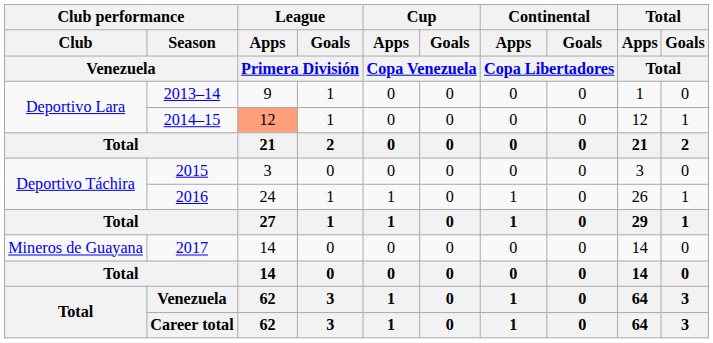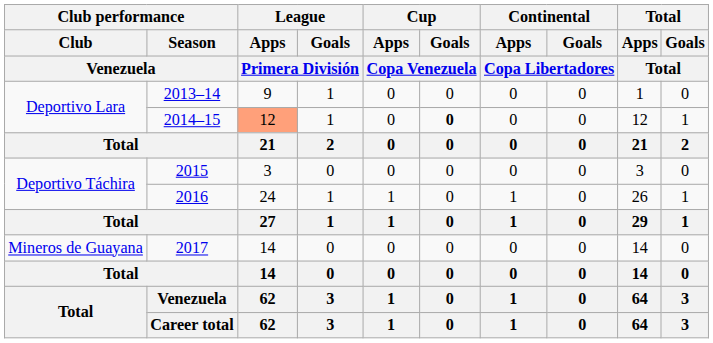(450, 119) normal -> (450, 119) bold
